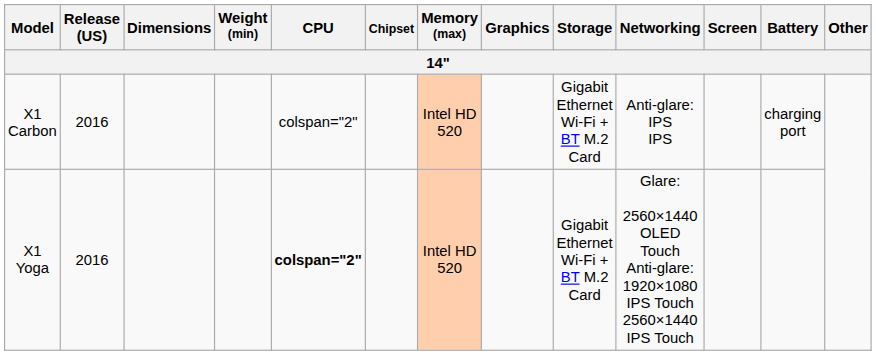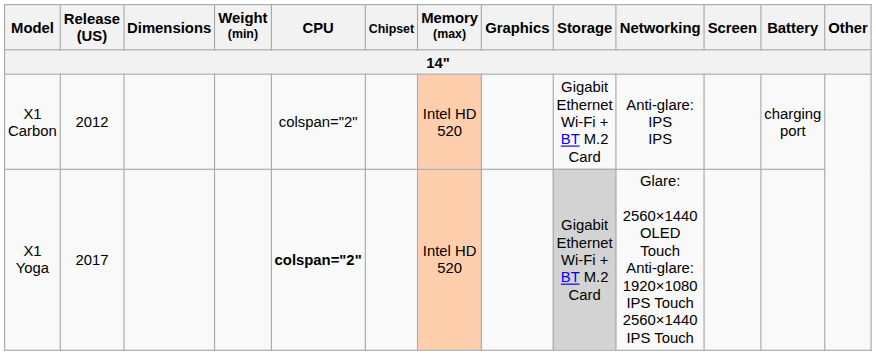(92, 122) 2016 -> (92, 122) 2012
(92, 259) 2016 -> (92, 259) 2017
(585, 259) no background -> (585, 259) lightgrey background
